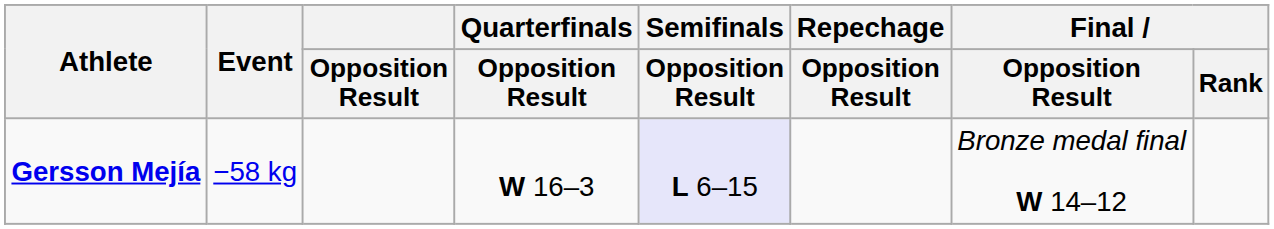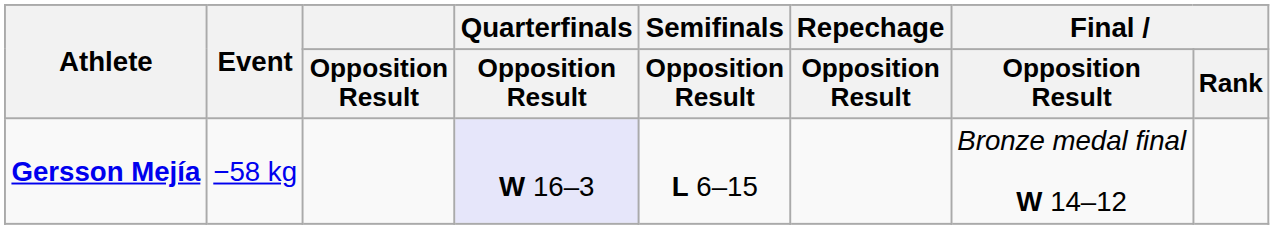(547, 187) no background -> (547, 187) lavender background
(715, 187) lavender background -> (715, 187) no background
